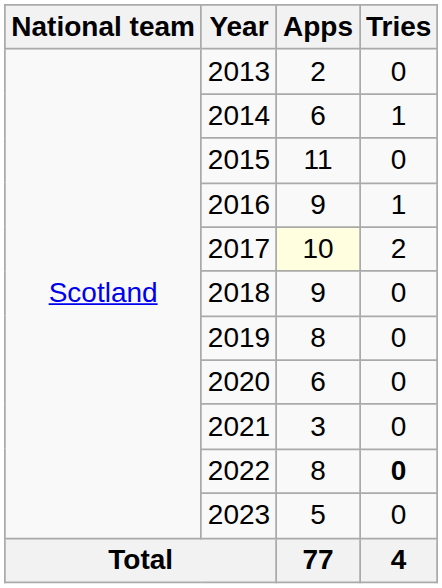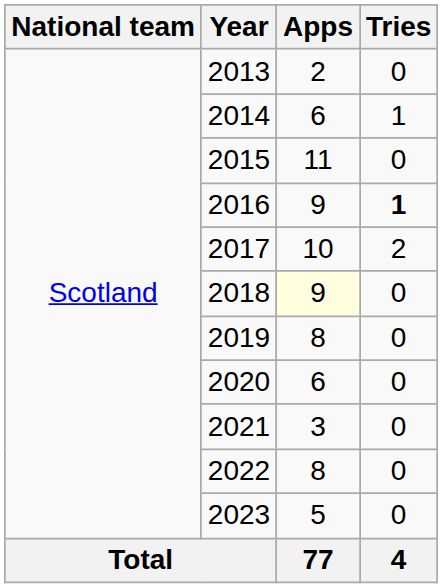(399, 204) normal -> (399, 204) bold
(318, 248) lightyellow background -> (318, 248) no background
(318, 293) no background -> (318, 293) lightyellow background
(399, 470) bold -> (399, 470) normal
